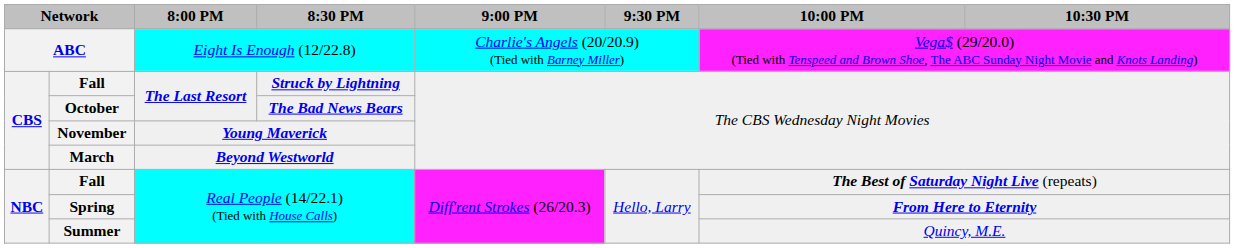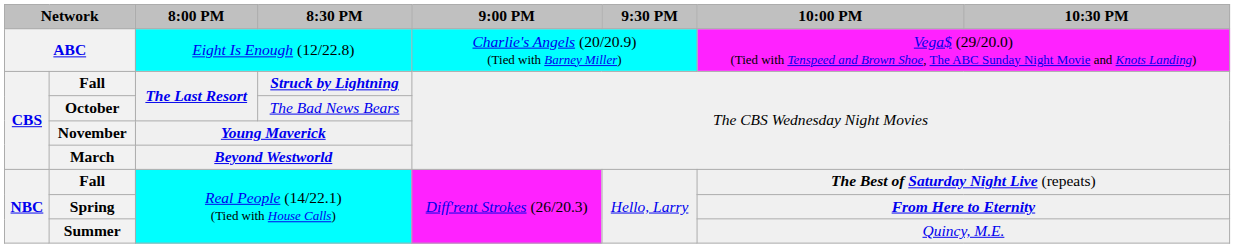(336, 108) bold -> (335, 108) normal
